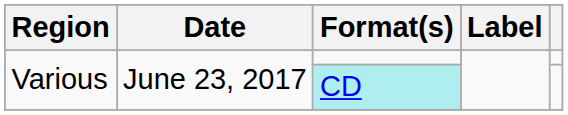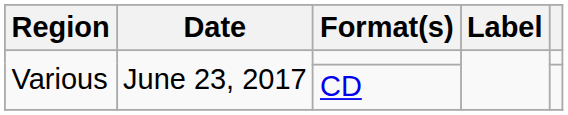(341, 86) paleturquoise background -> (341, 86) no background
